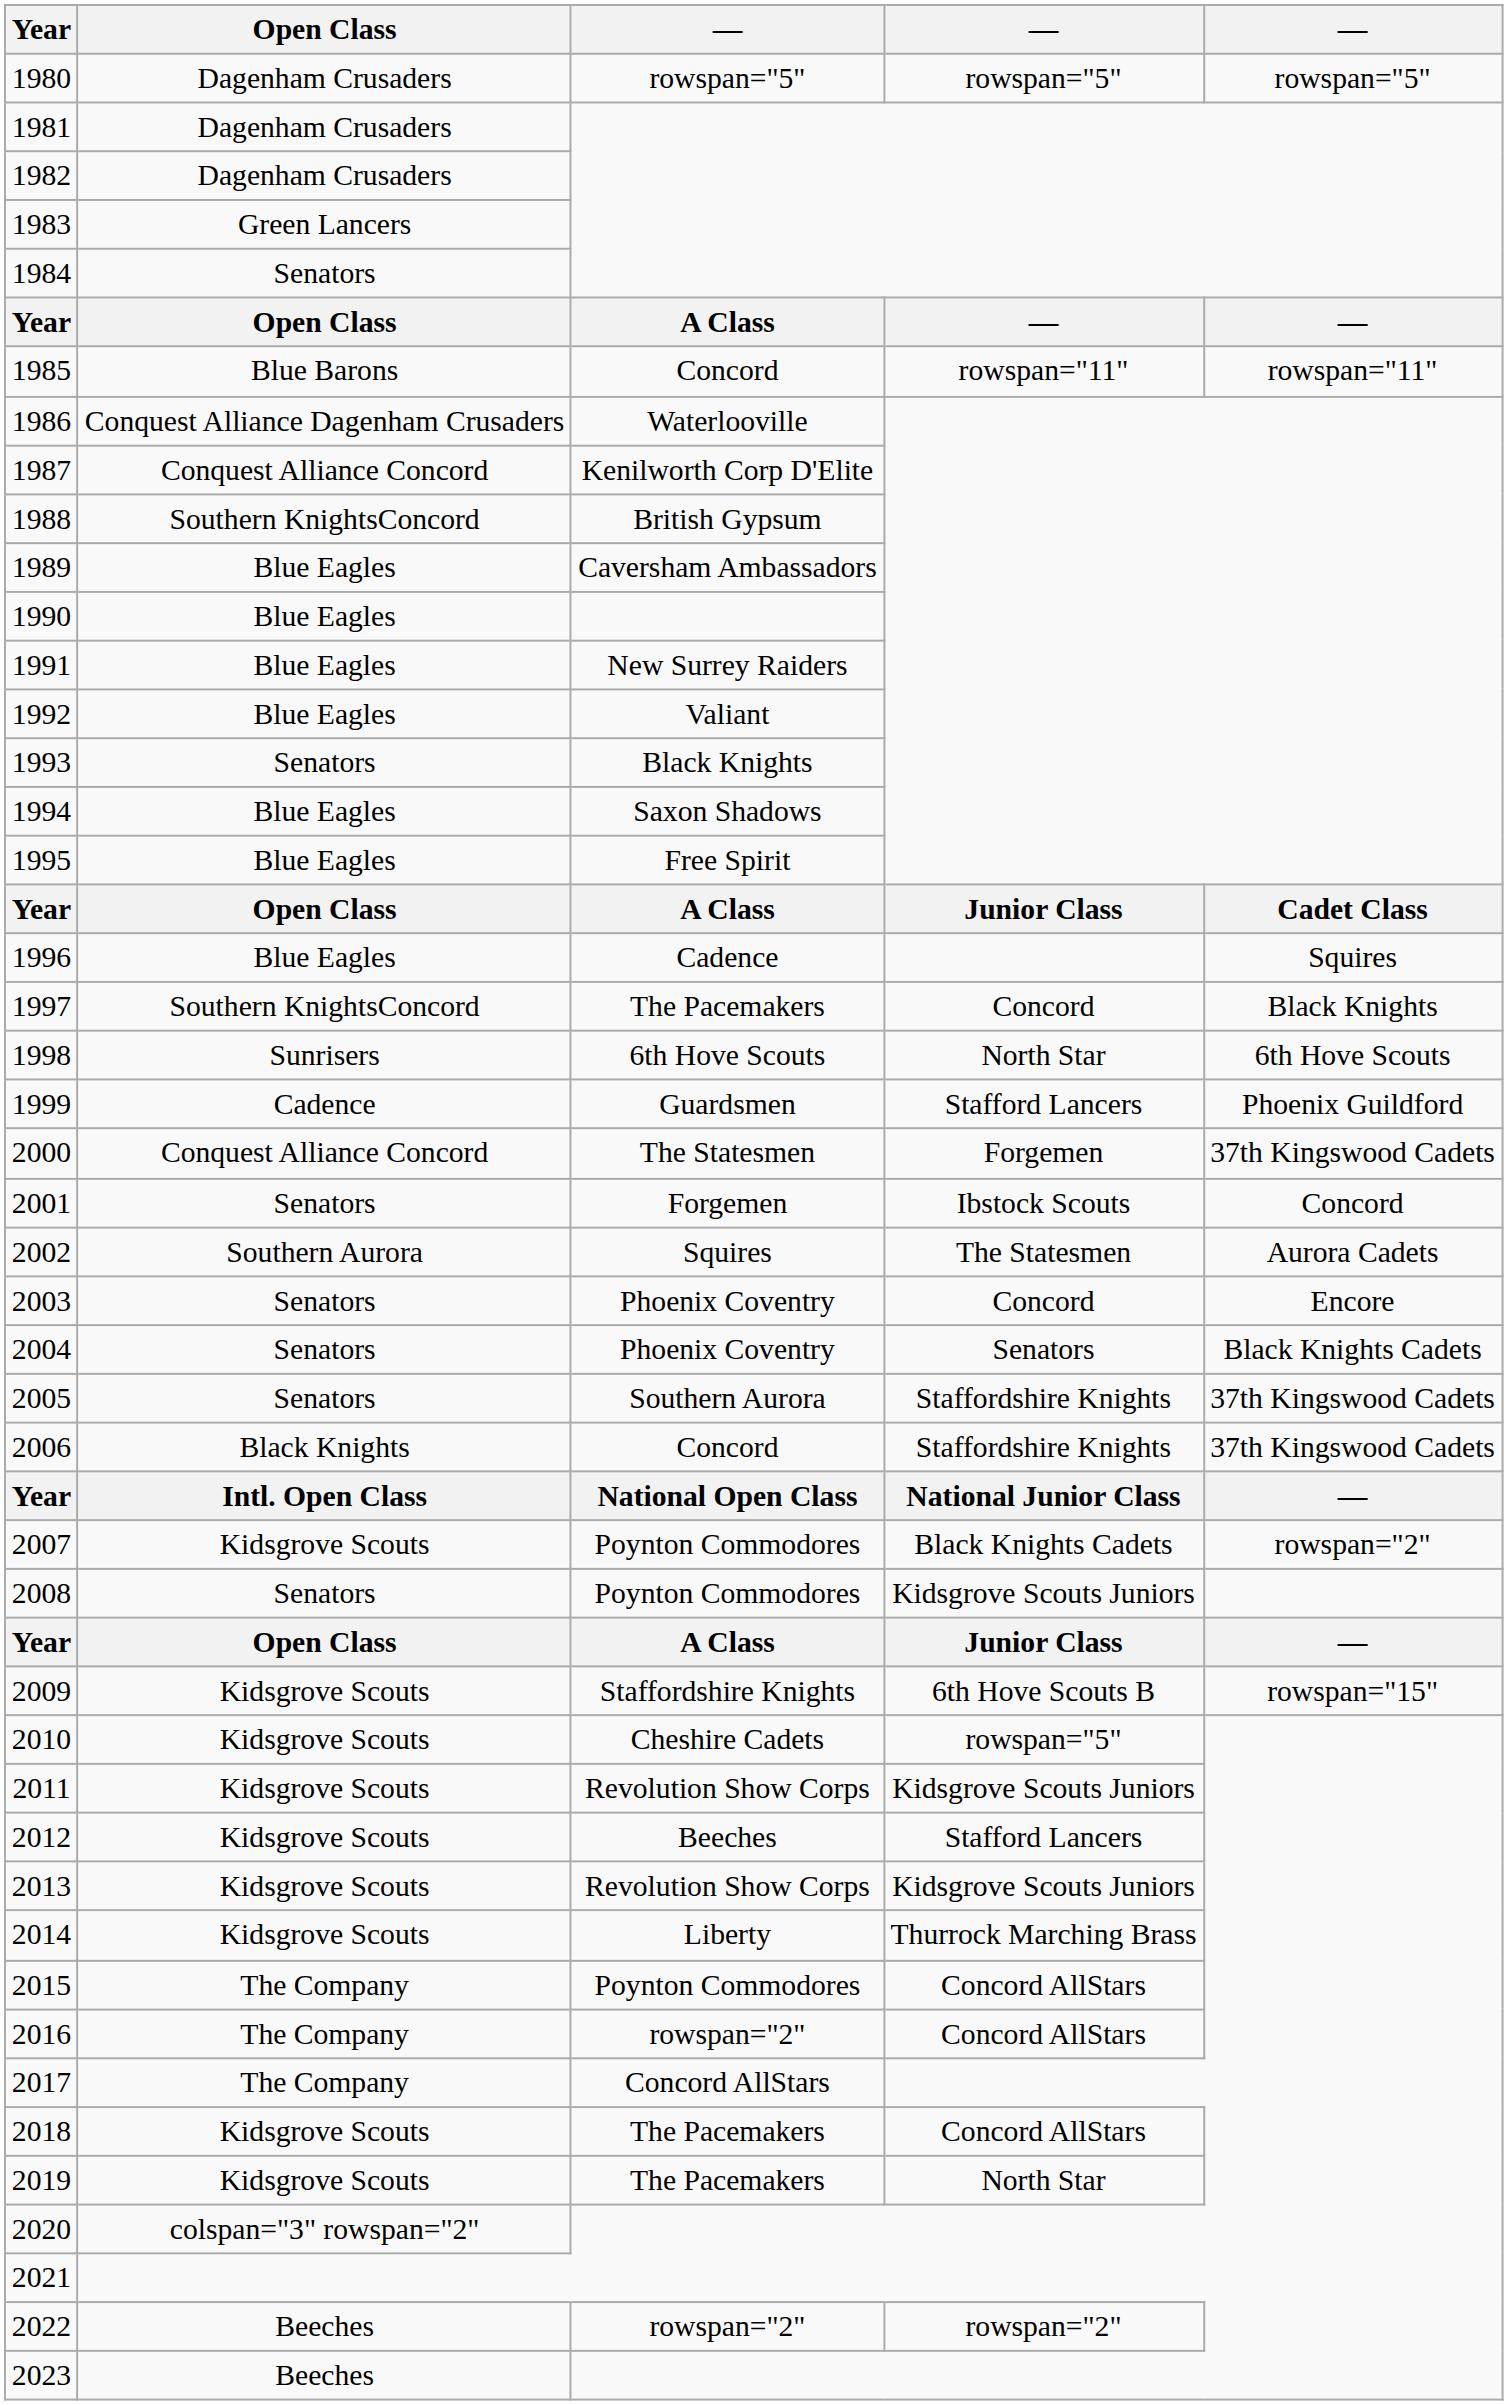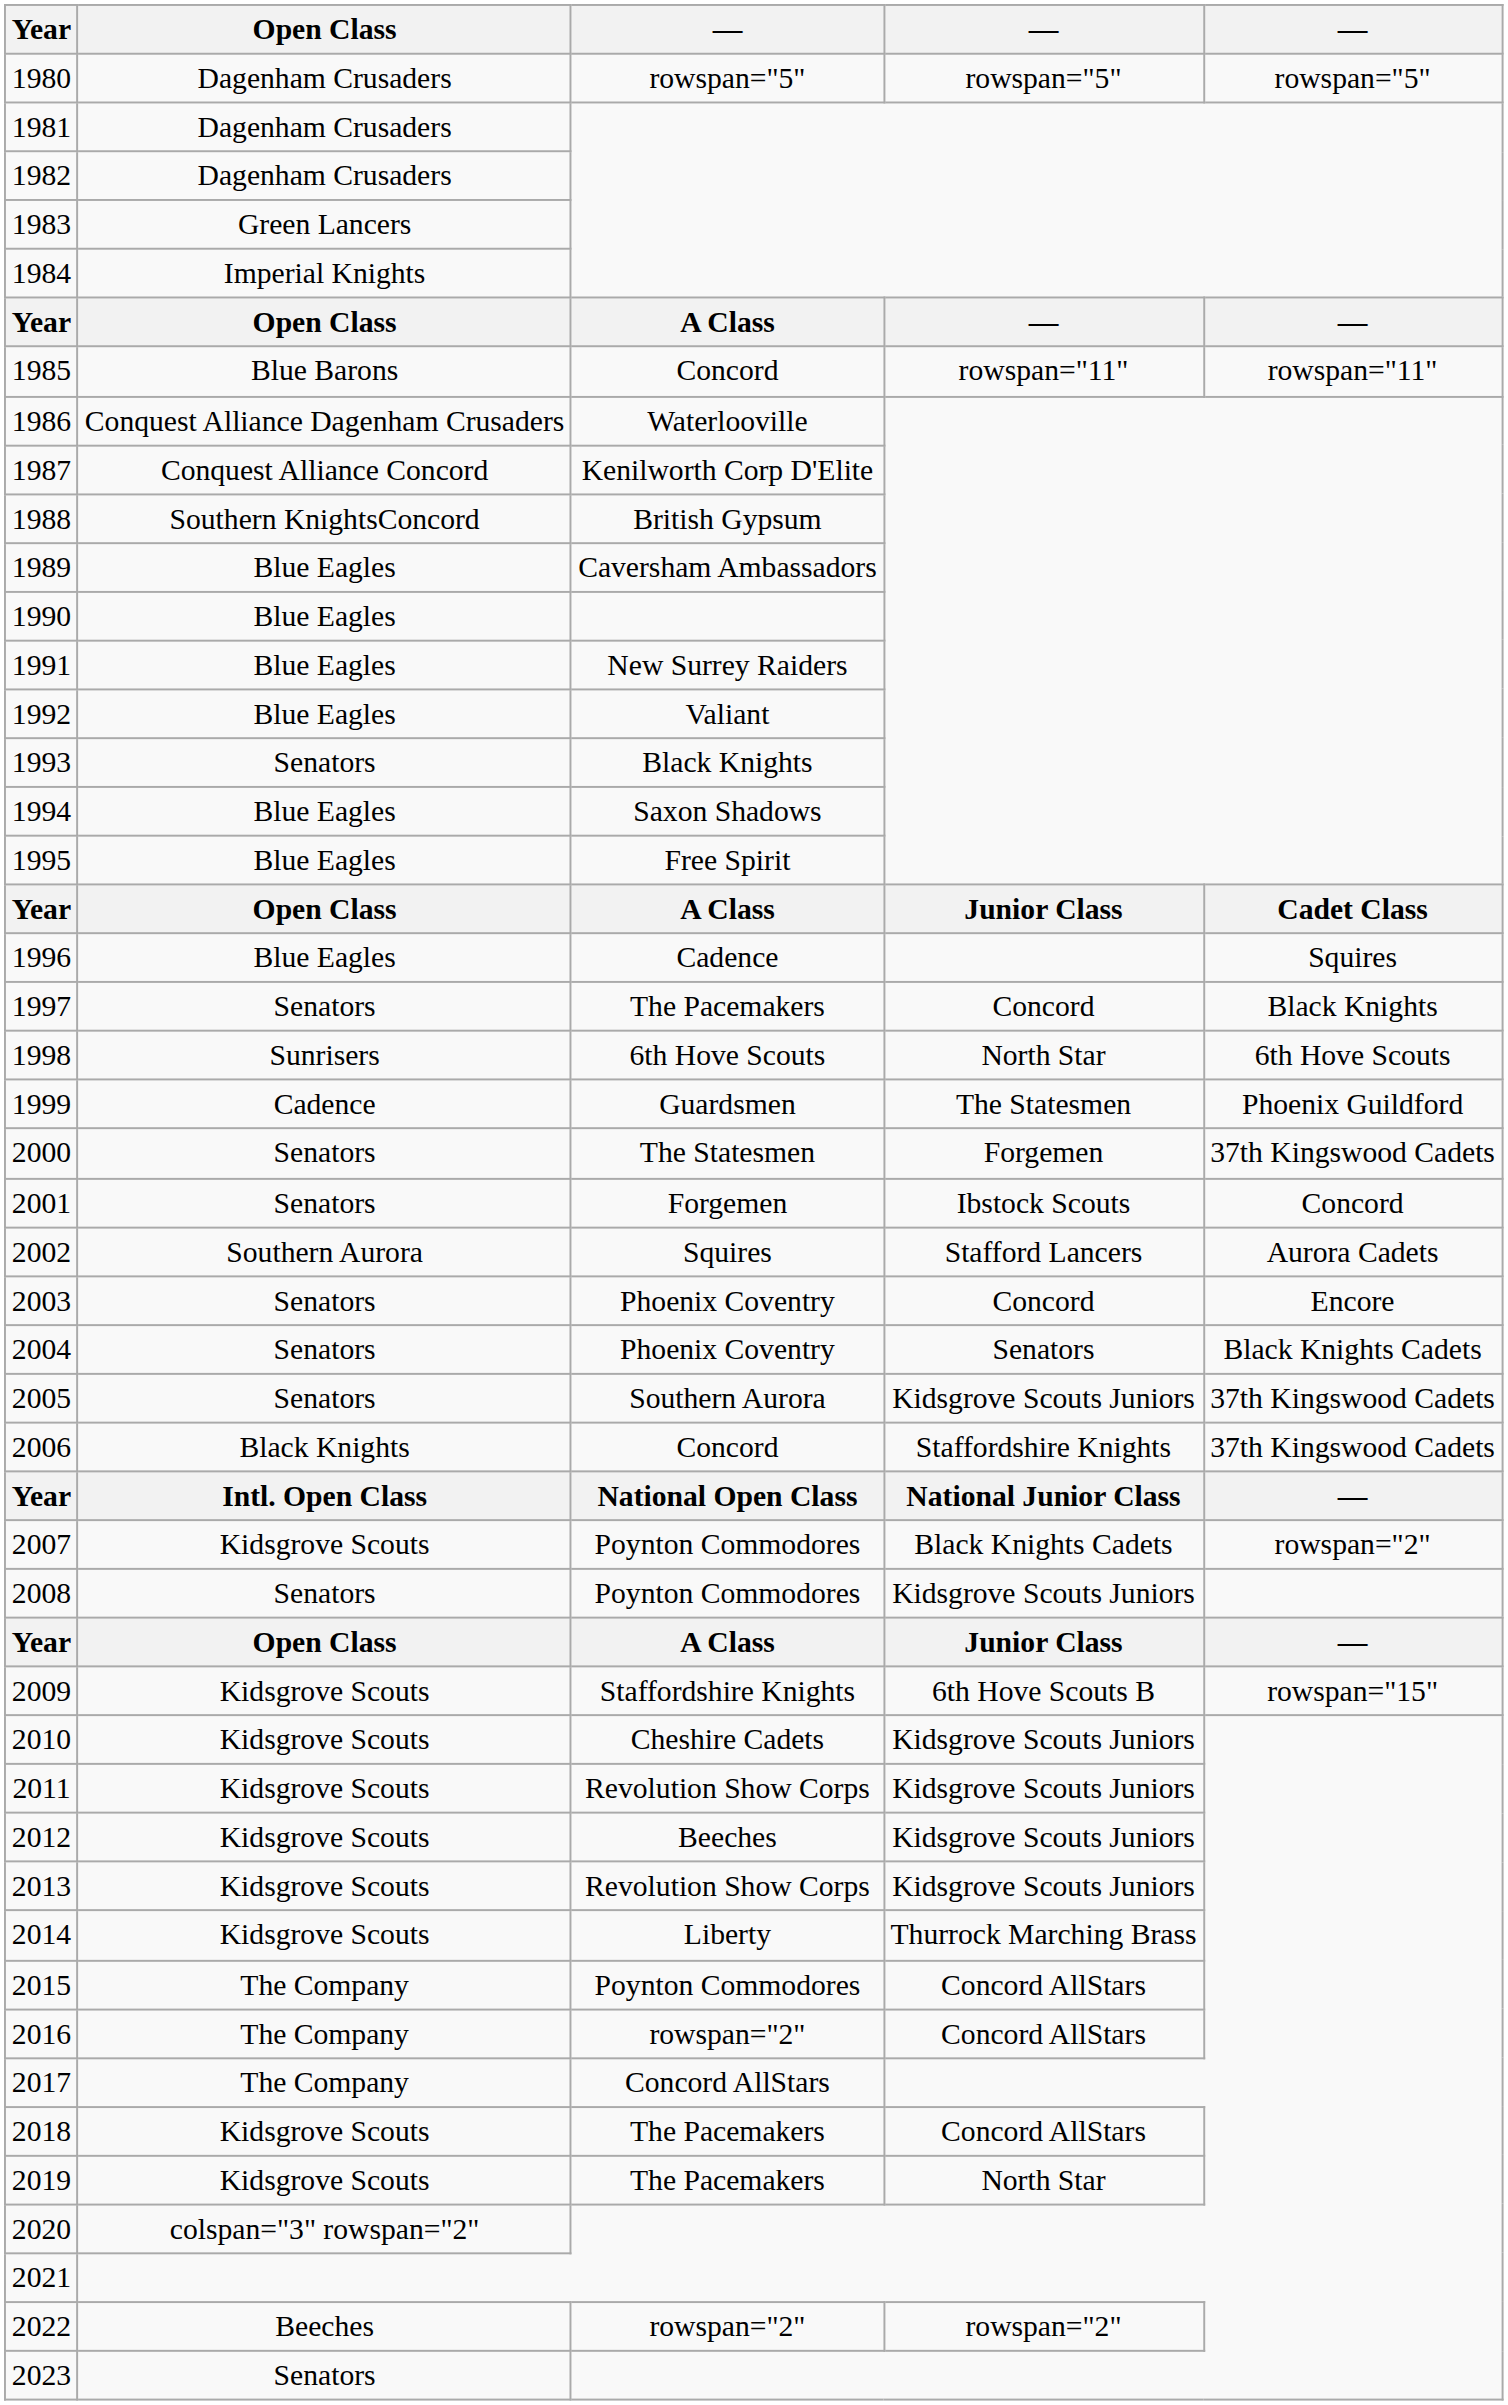(325, 273) Senators -> (325, 273) Imperial Knights
(325, 1006) Southern KnightsConcord -> (325, 1006) Senators
(1043, 1104) Stafford Lancers -> (1044, 1104) The Statesmen
(325, 1153) Conquest Alliance Concord -> (325, 1153) Senators
(1044, 1250) The Statesmen -> (1043, 1250) Stafford Lancers
(1043, 1397) Staffordshire Knights -> (1044, 1397) Kidsgrove Scouts Juniors
(1044, 1739) rowspan="5" -> (1044, 1739) Kidsgrove Scouts Juniors
(1043, 1837) Stafford Lancers -> (1044, 1837) Kidsgrove Scouts Juniors
(325, 2374) Beeches -> (325, 2374) Senators
